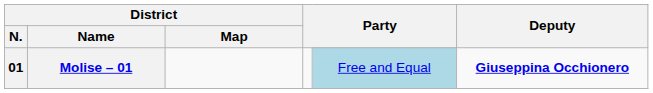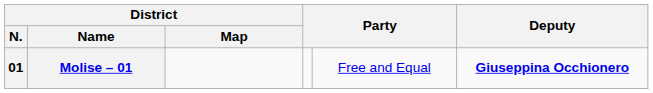(384, 68) lightblue background -> (384, 68) no background
